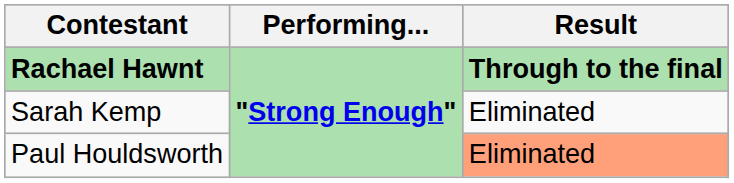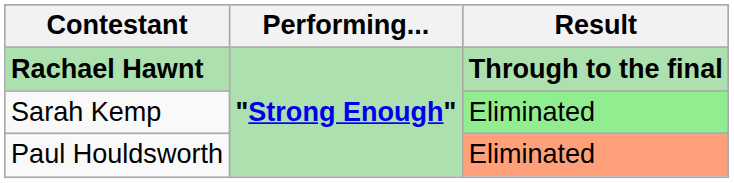(532, 111) no background -> (532, 111) lightgreen background
